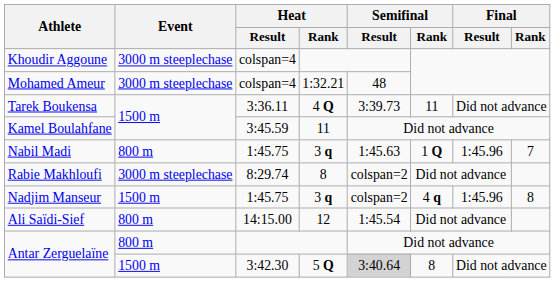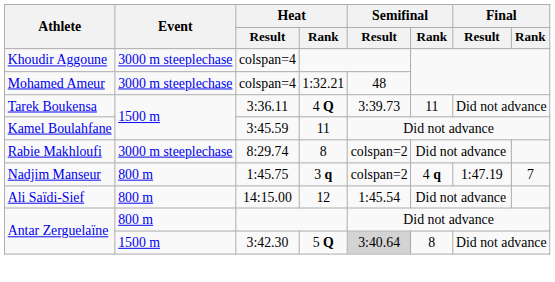- row: (39, 151)
(139, 197) 1500 m -> (136, 174) 800 m
(482, 197) 1:45.96 -> (482, 174) 1:47.19
(530, 197) 8 -> (530, 174) 7
